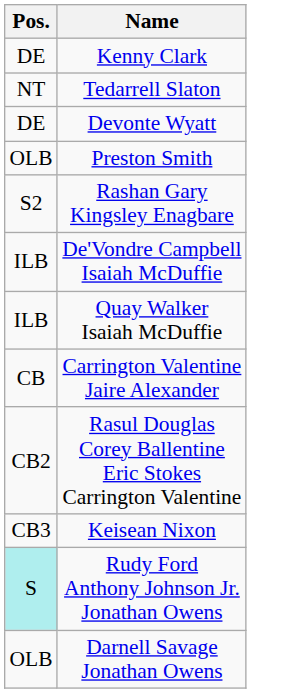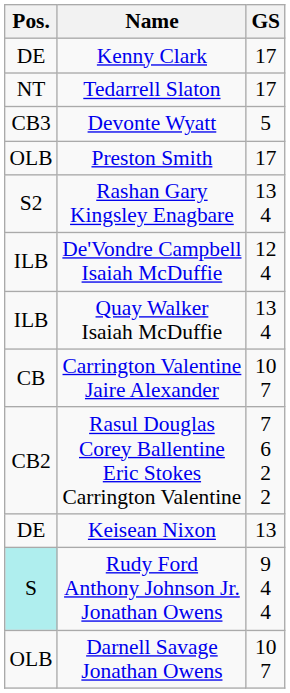+ column: (266, 21)
(31, 123) DE -> (31, 123) CB3
(31, 530) CB3 -> (31, 530) DE
